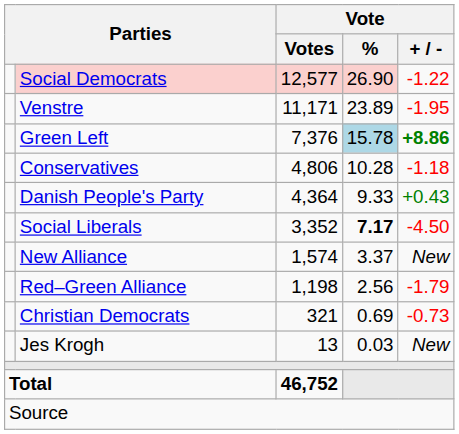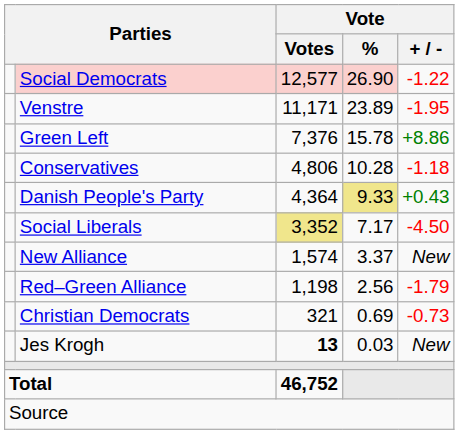(370, 138) lightblue background -> (370, 138) no background
(426, 138) bold -> (426, 138) normal
(375, 197) no background -> (375, 197) khaki background
(315, 227) no background -> (315, 227) khaki background
(375, 227) bold -> (375, 227) normal
(328, 345) normal -> (328, 345) bold
